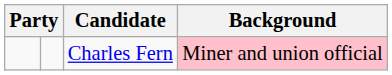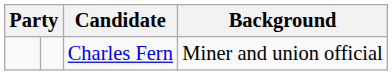(283, 53) pink background -> (283, 53) no background
